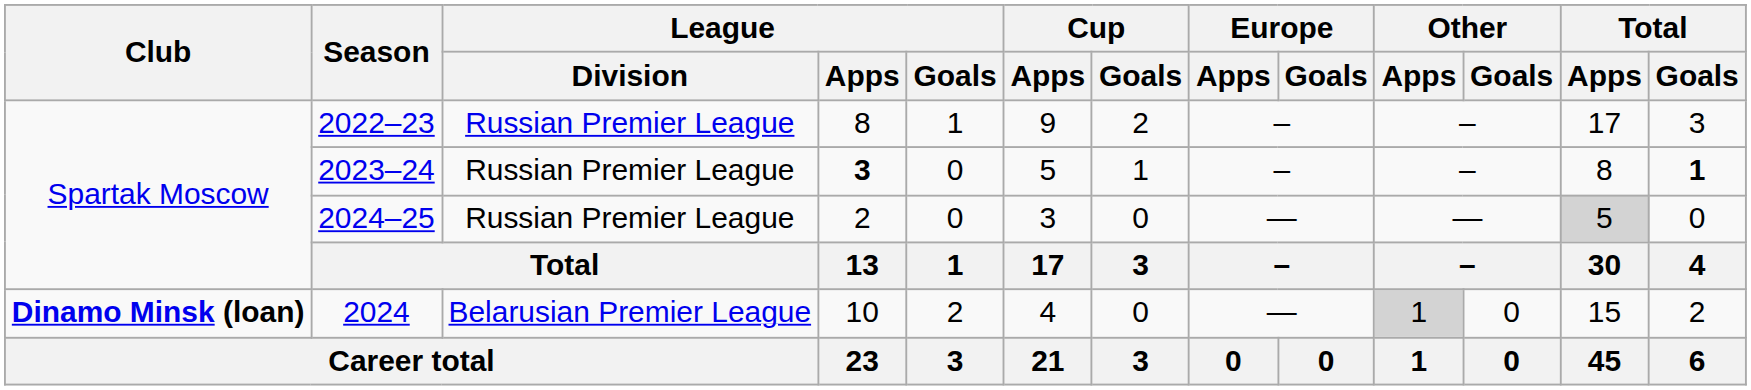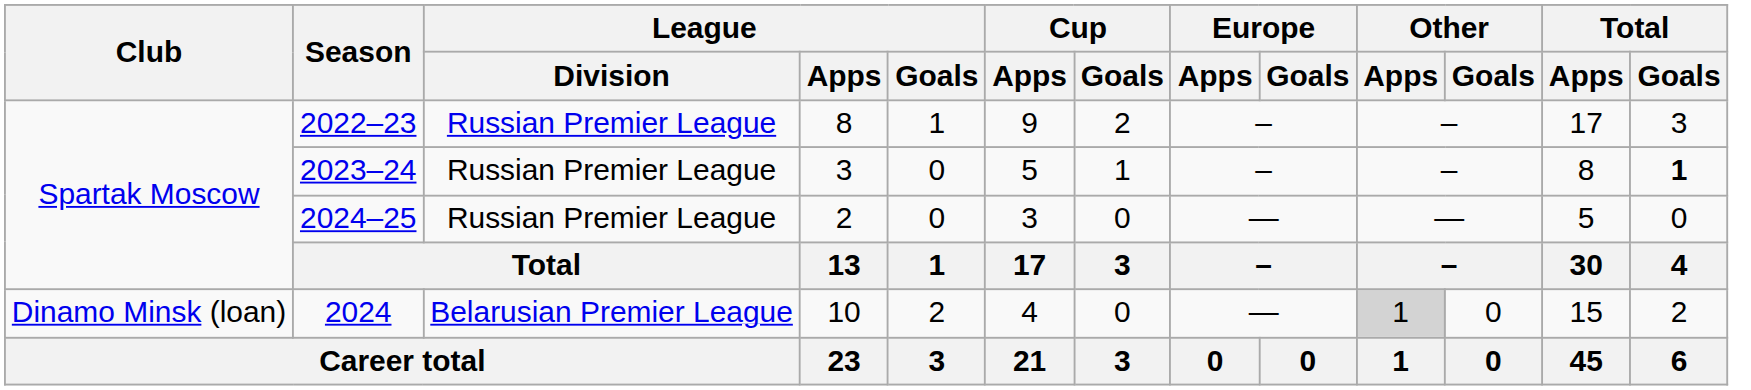(862, 170) bold -> (844, 170) normal
(1604, 218) lightgrey background -> (1586, 218) no background
(158, 312) bold -> (149, 312) normal
